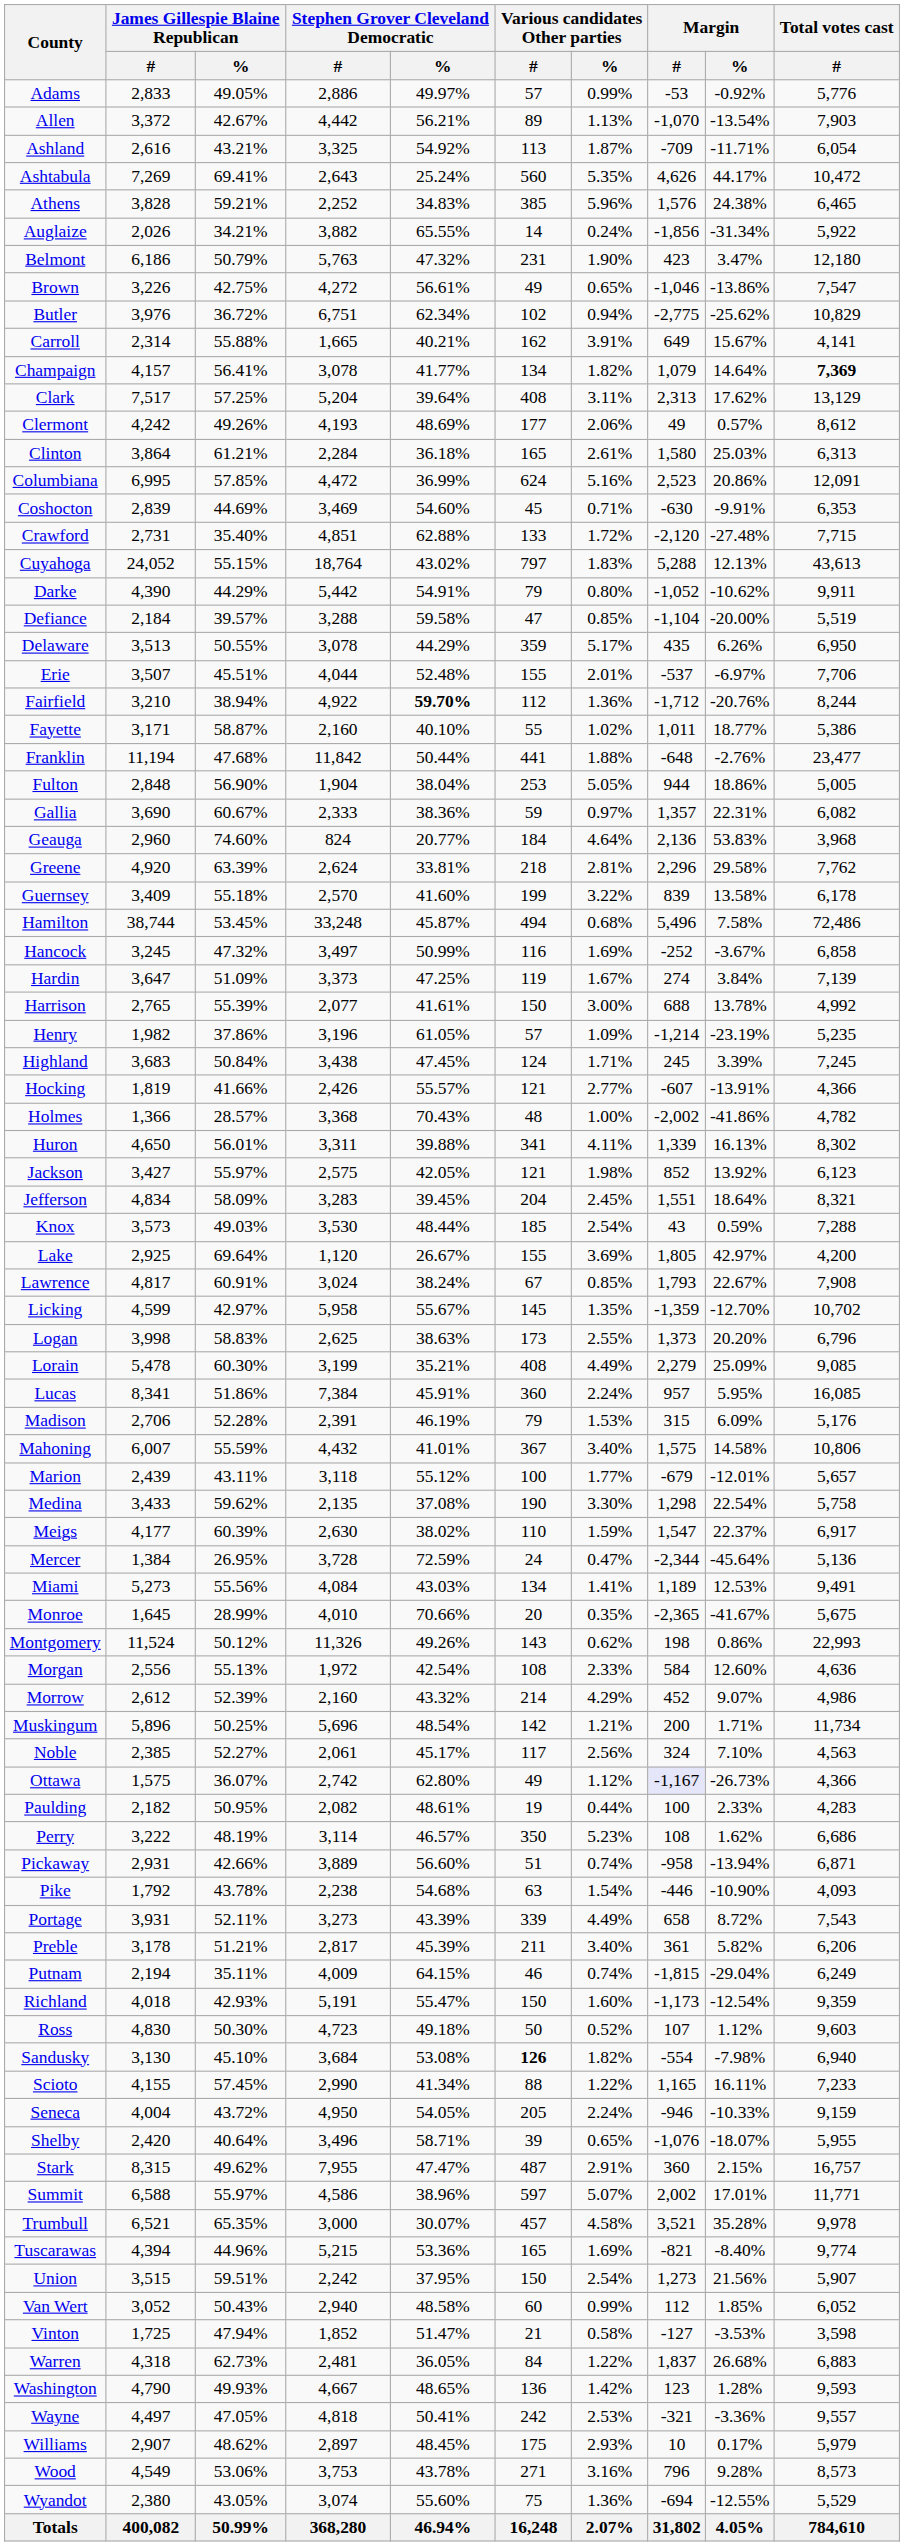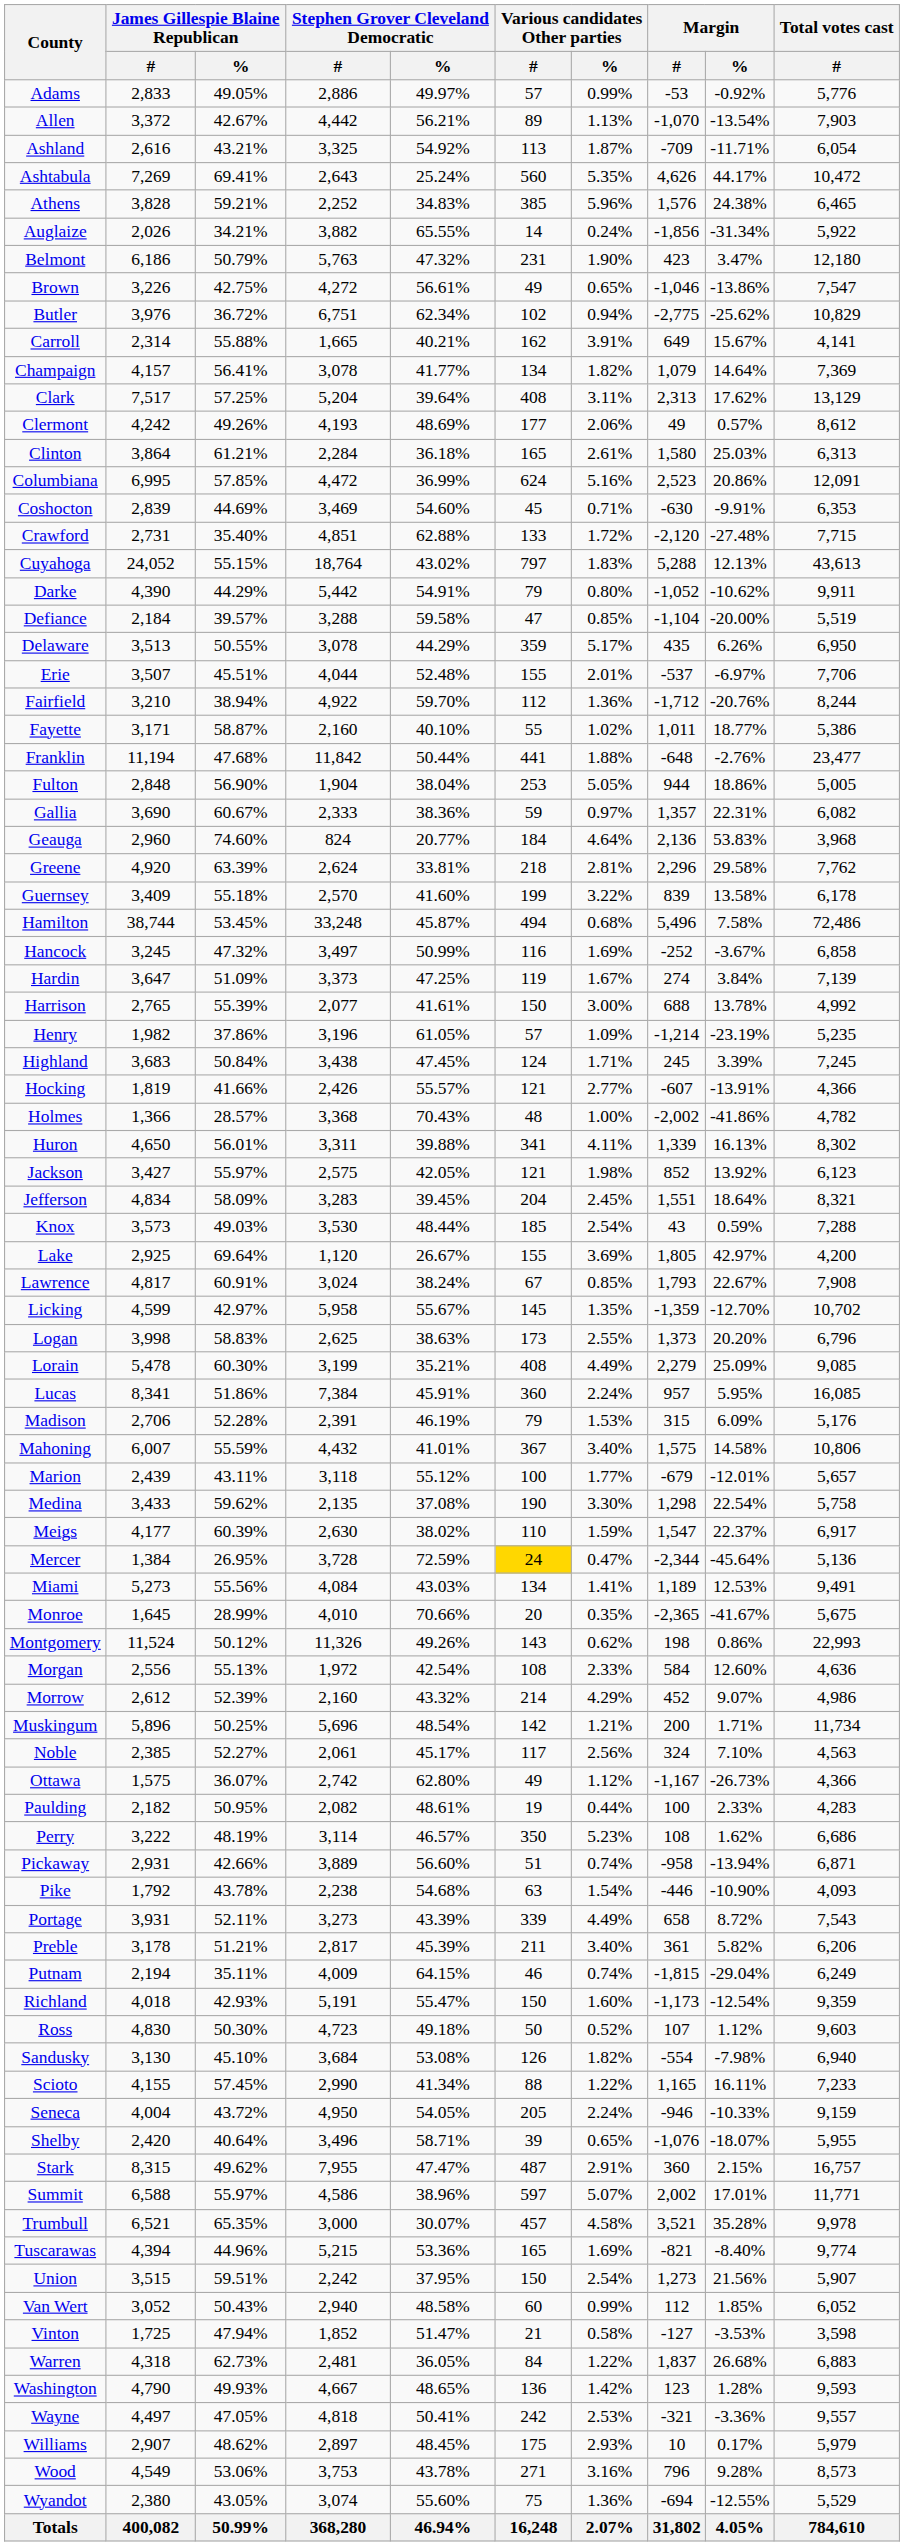(837, 369) bold -> (837, 369) normal
(443, 701) bold -> (443, 701) normal
(533, 1559) no background -> (533, 1559) gold background
(677, 1780) lavender background -> (677, 1780) no background
(533, 2057) bold -> (533, 2057) normal
